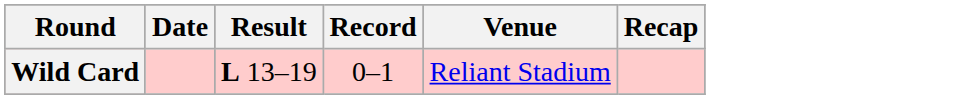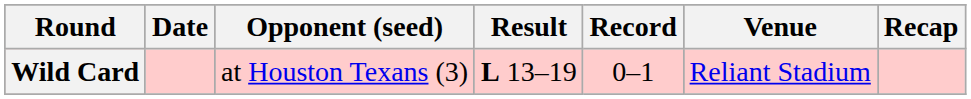+ column: (345, 26)
